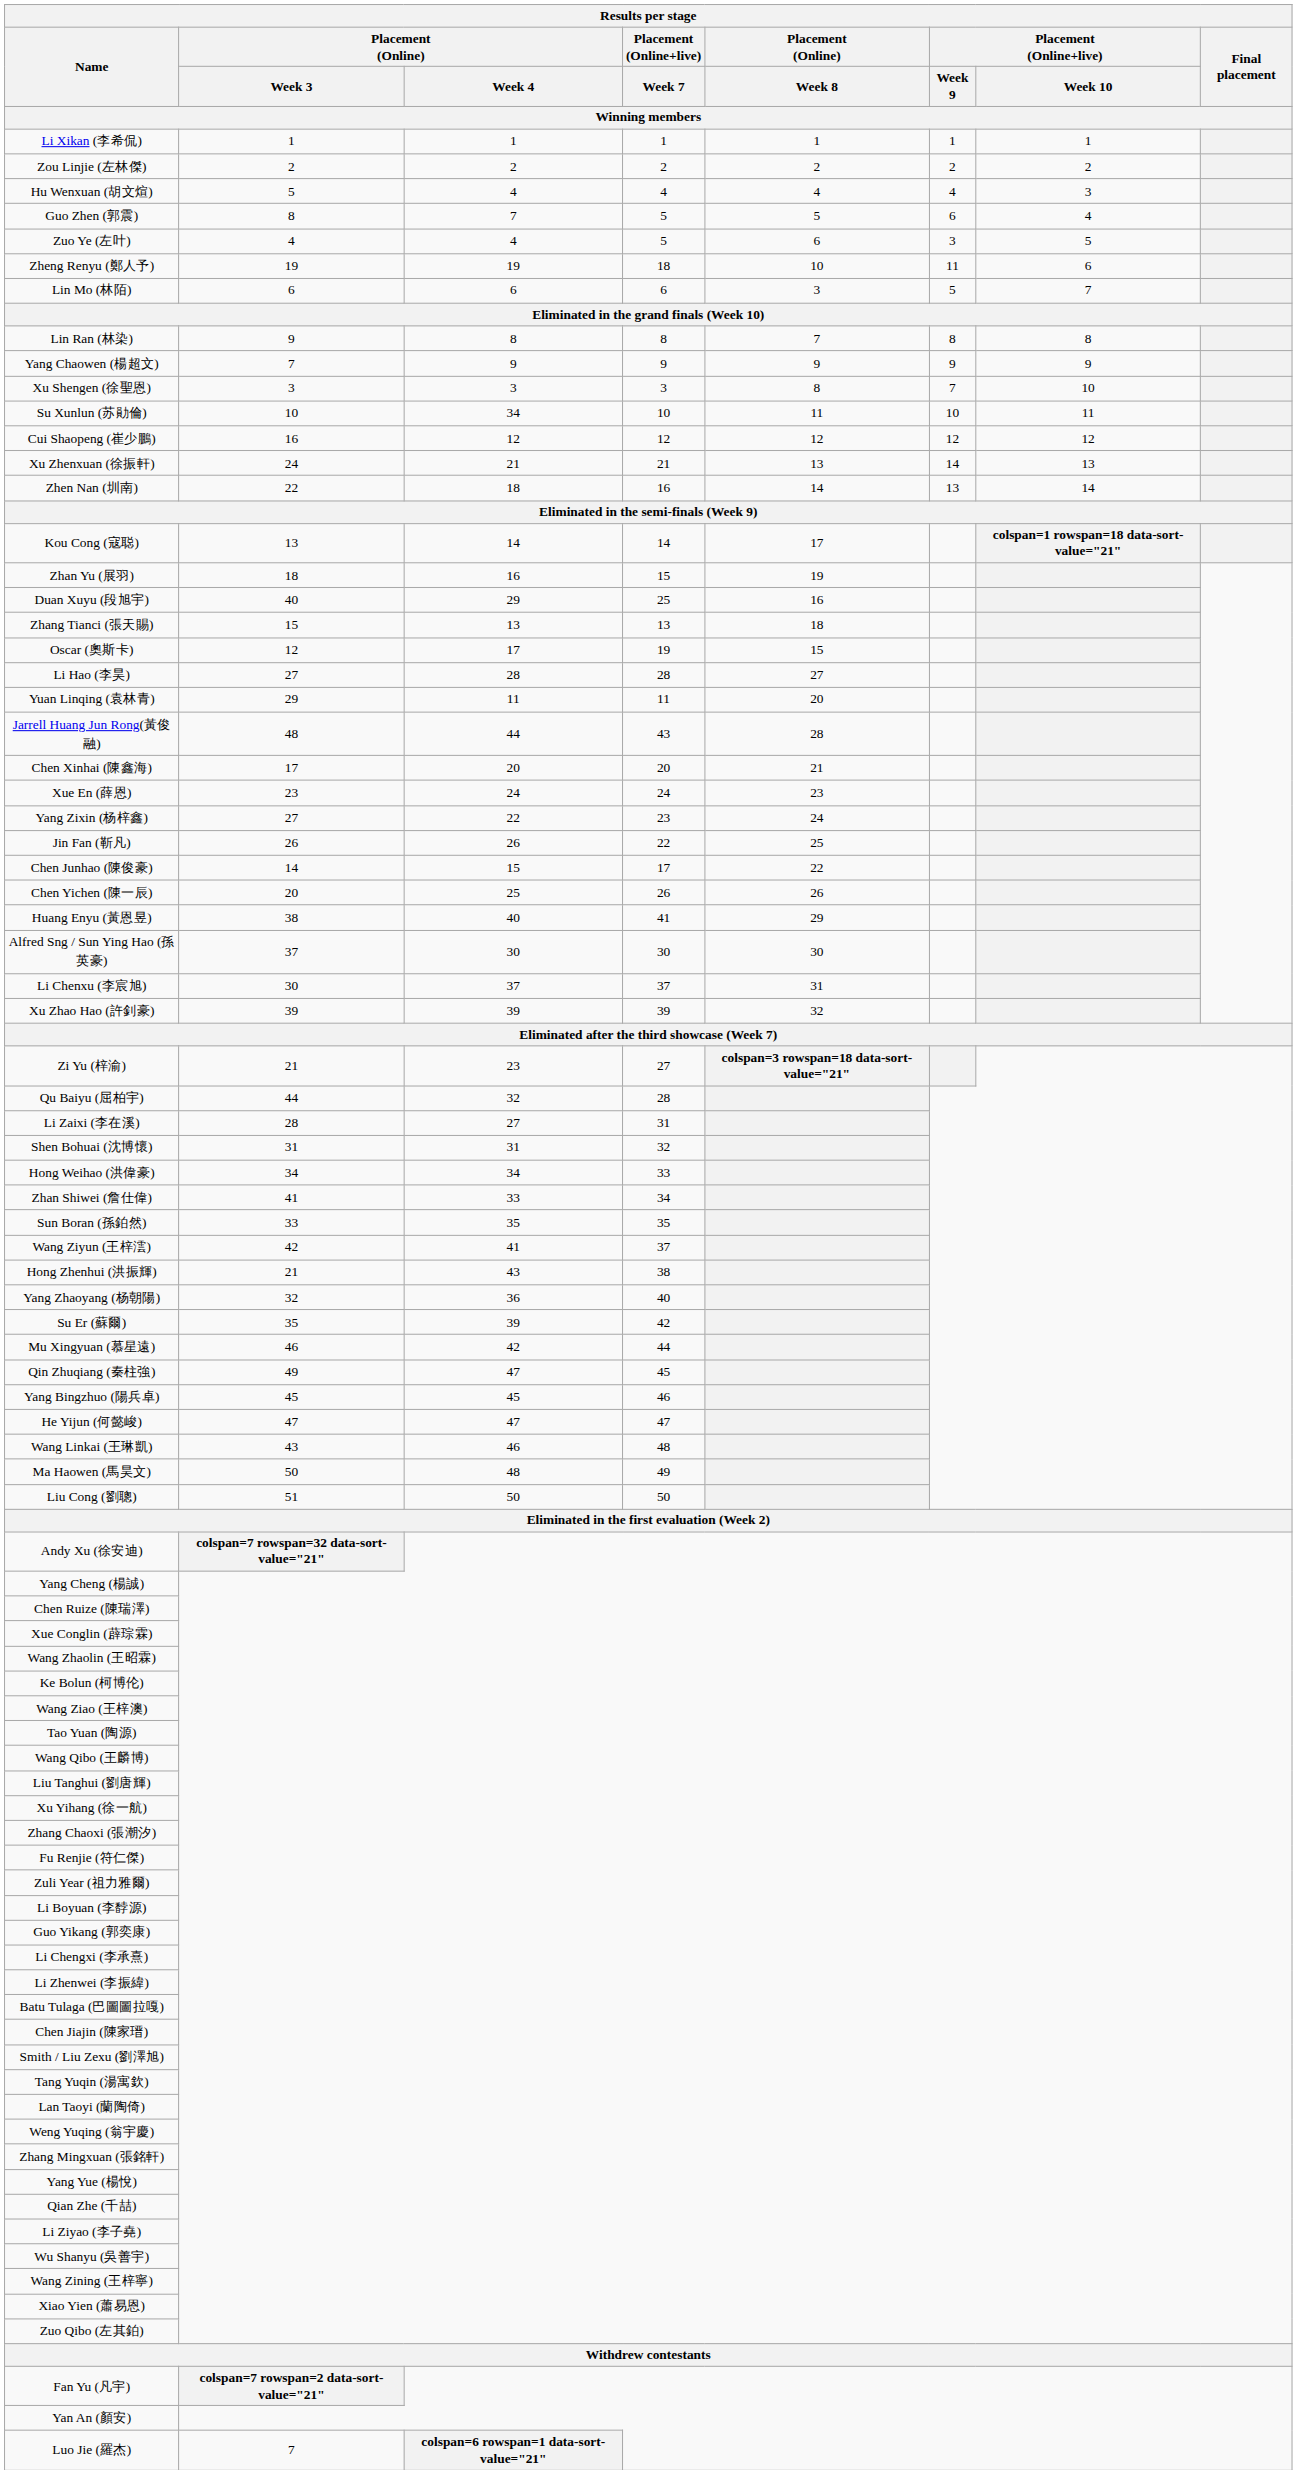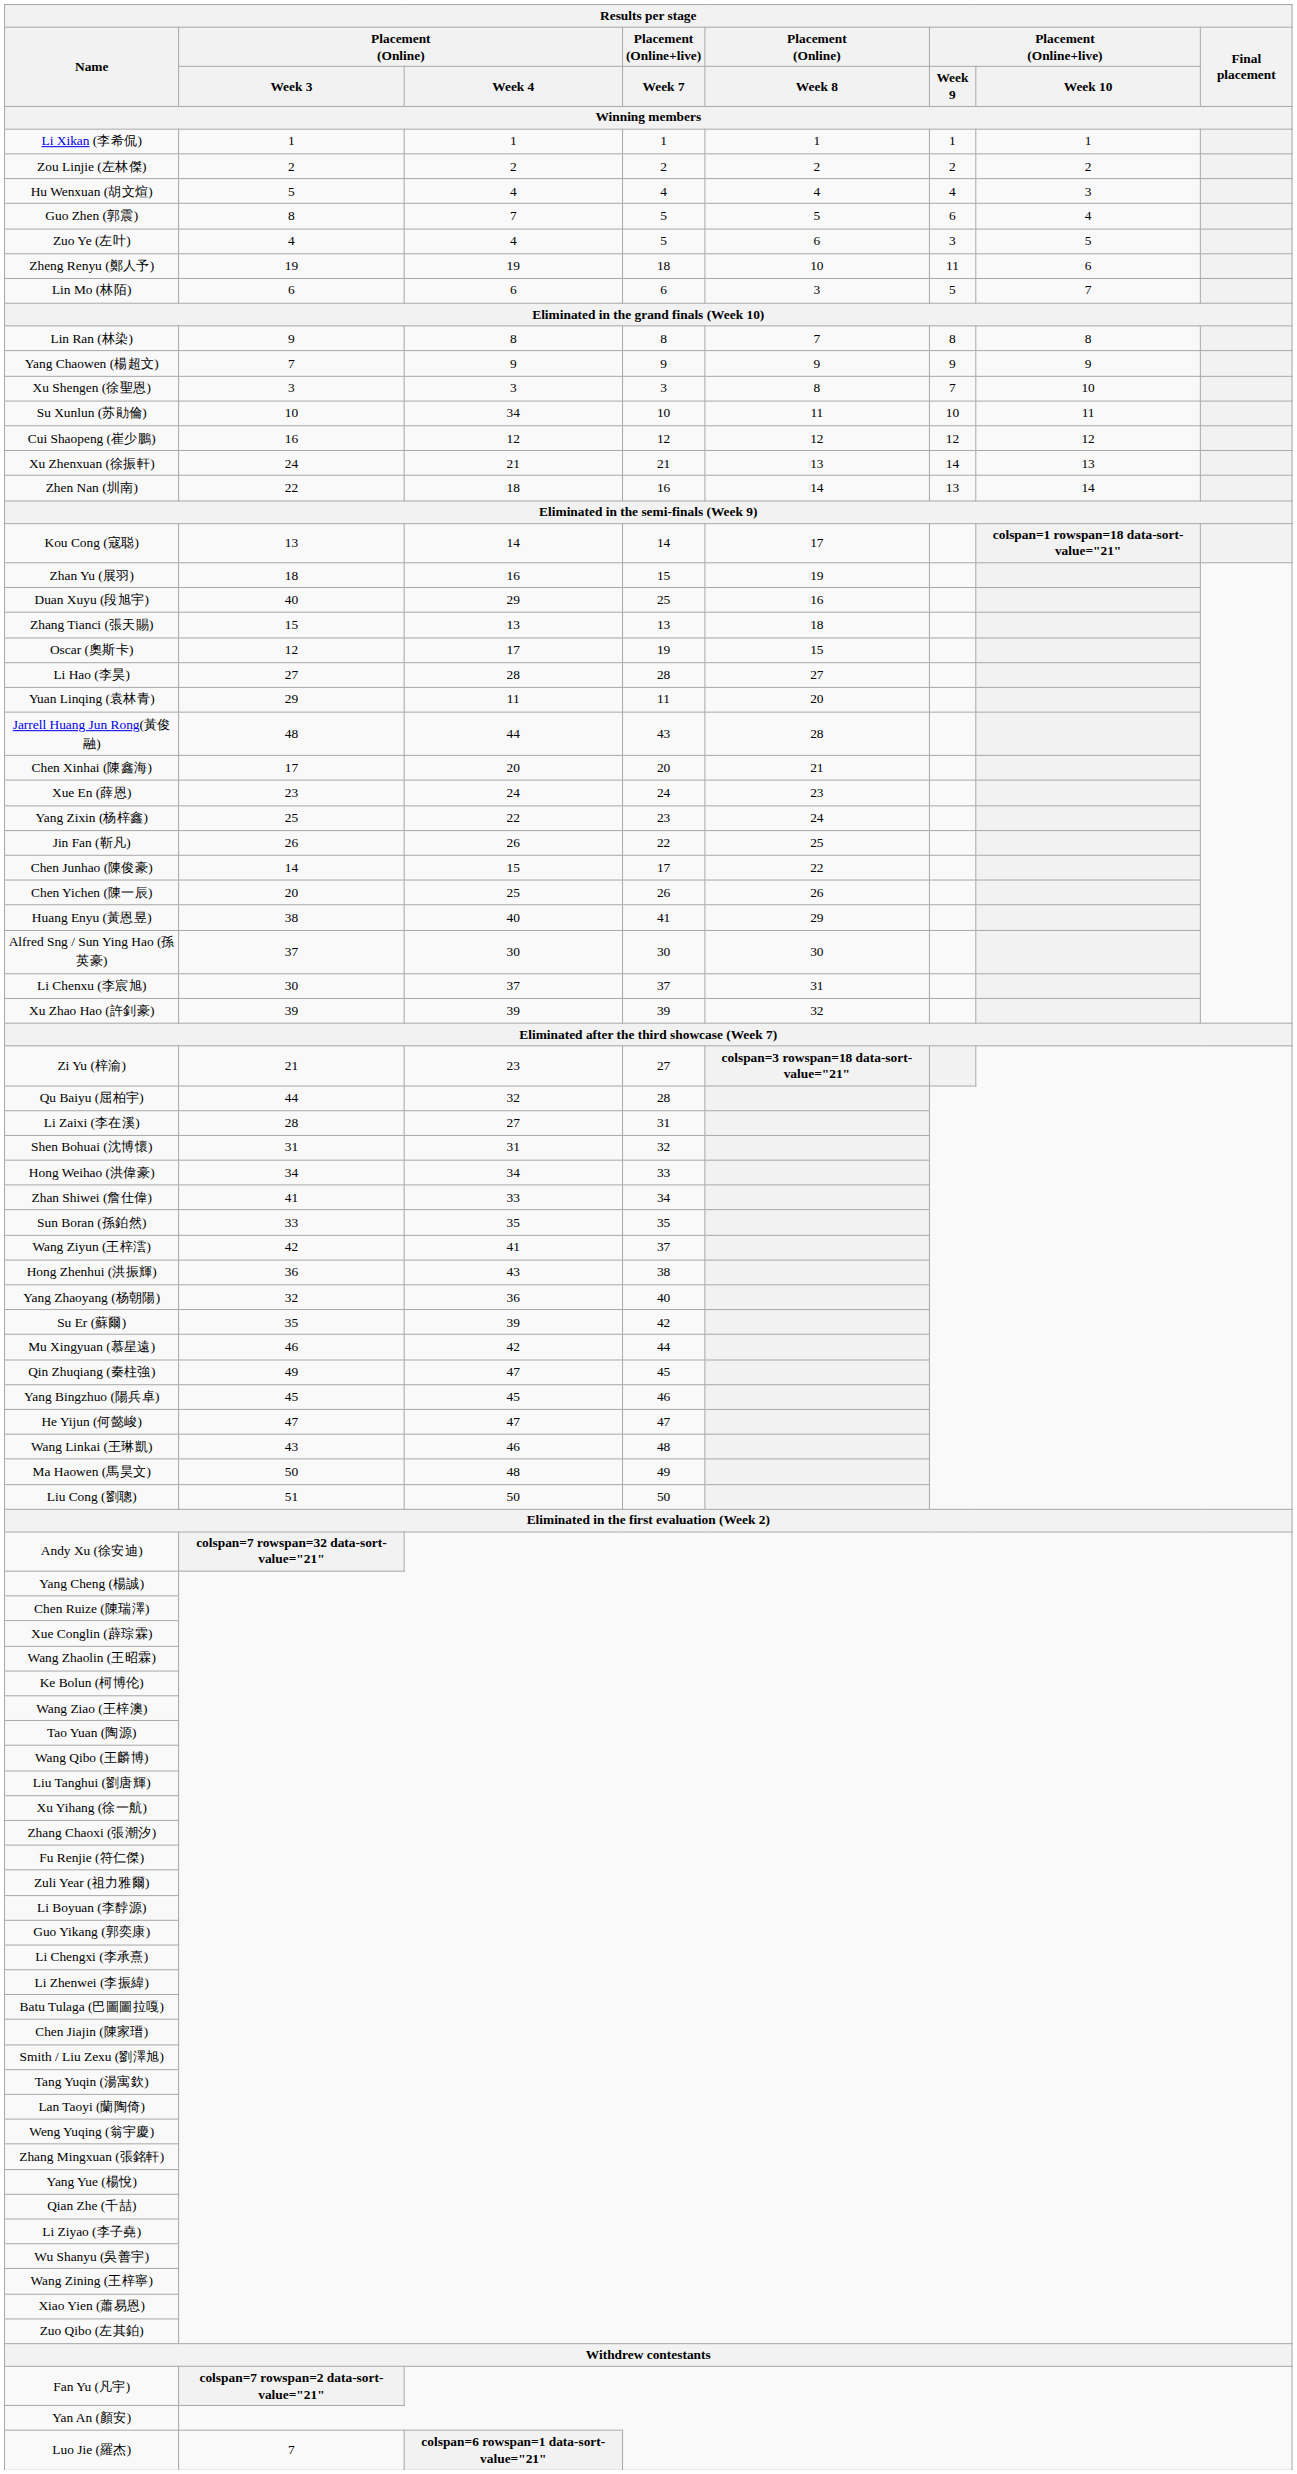(291, 817) 27 -> (291, 817) 25
(291, 1272) 21 -> (291, 1272) 36
